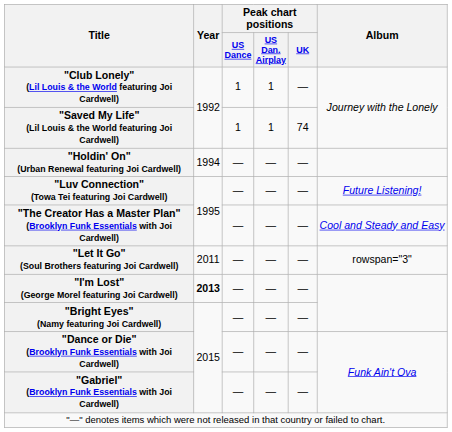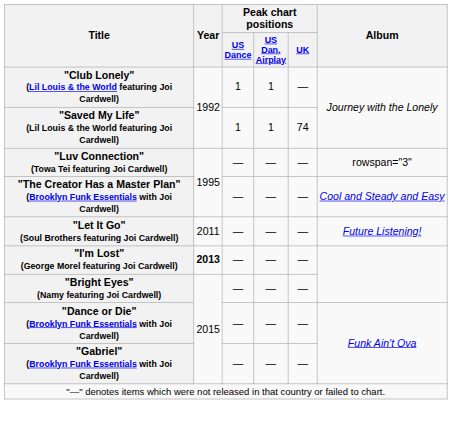- row: (99, 162)
(382, 191) Future Listening! -> (382, 162) rowspan="3"
(382, 260) rowspan="3" -> (382, 231) Future Listening!
